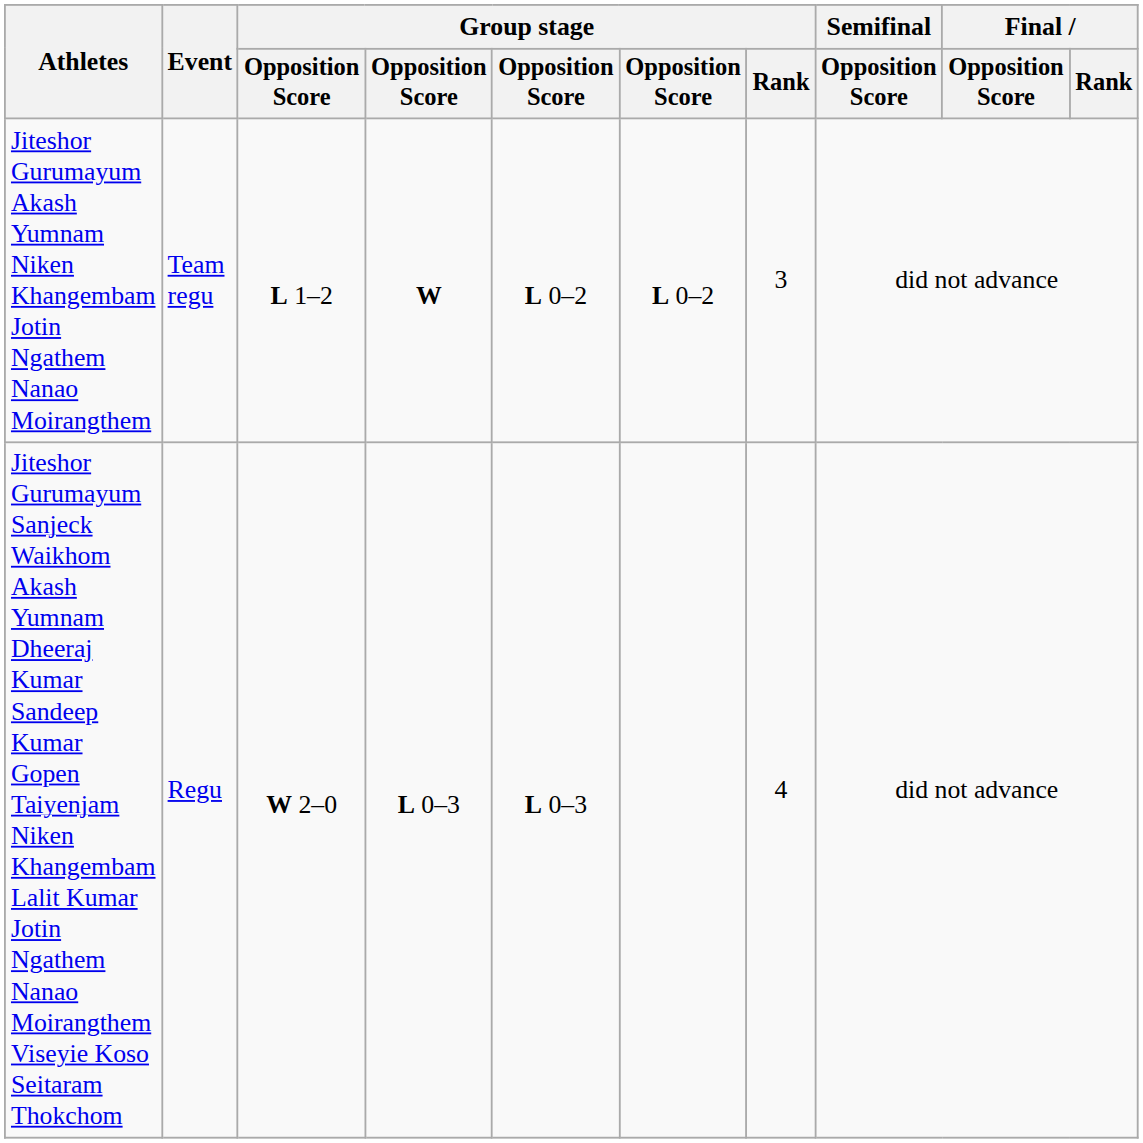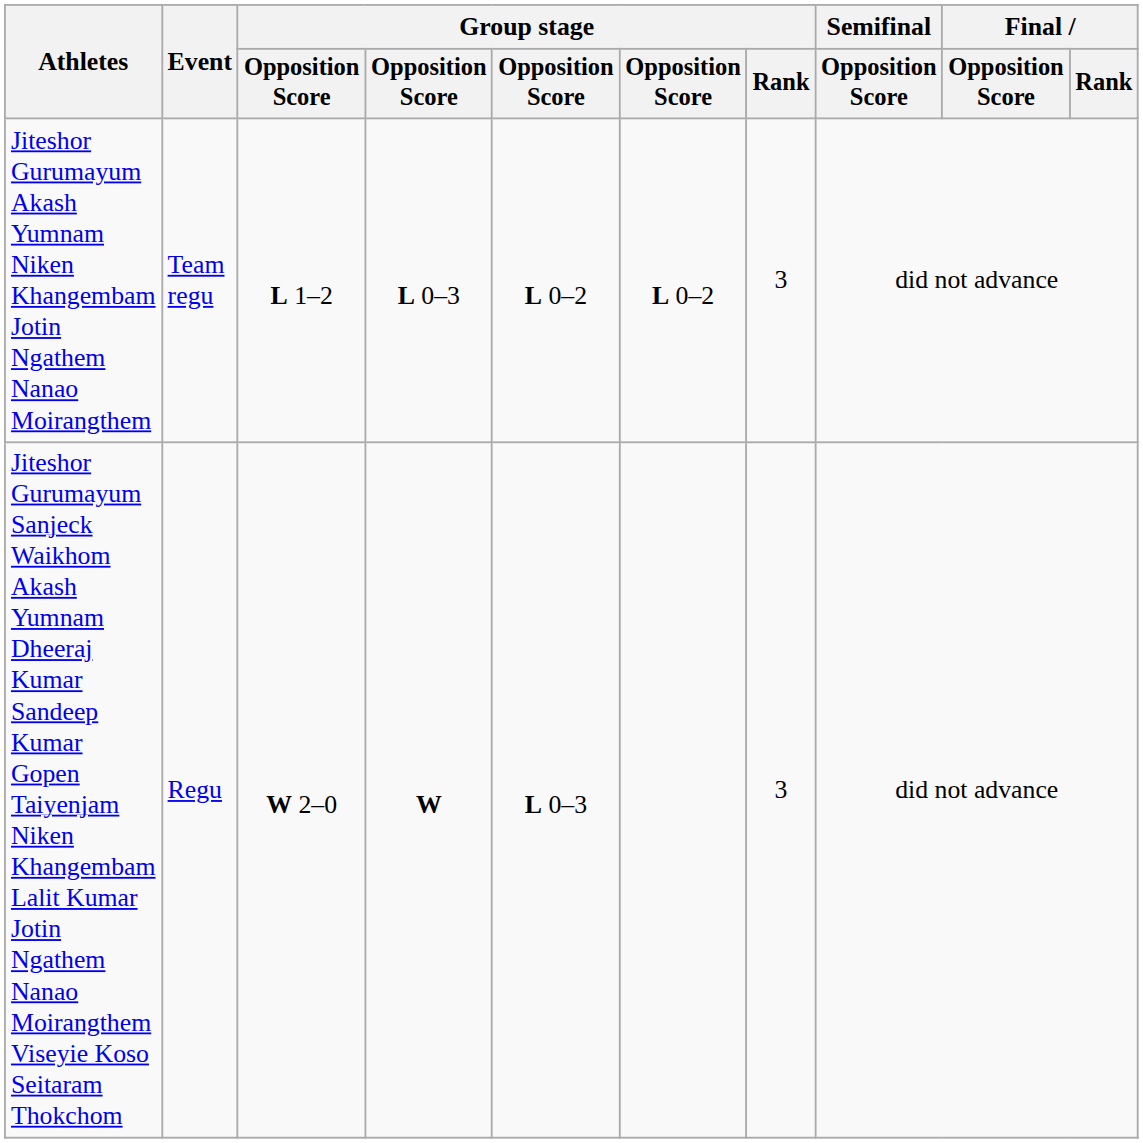(429, 295) W -> (429, 295) L 0–3
(429, 805) L 0–3 -> (429, 805) W
(781, 789) 4 -> (781, 789) 3
